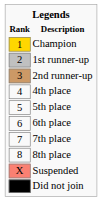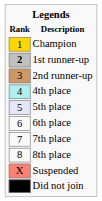(20, 60) normal -> (20, 60) bold
(20, 92) no background -> (20, 92) paleturquoise background
(20, 107) no background -> (20, 107) lavender background
